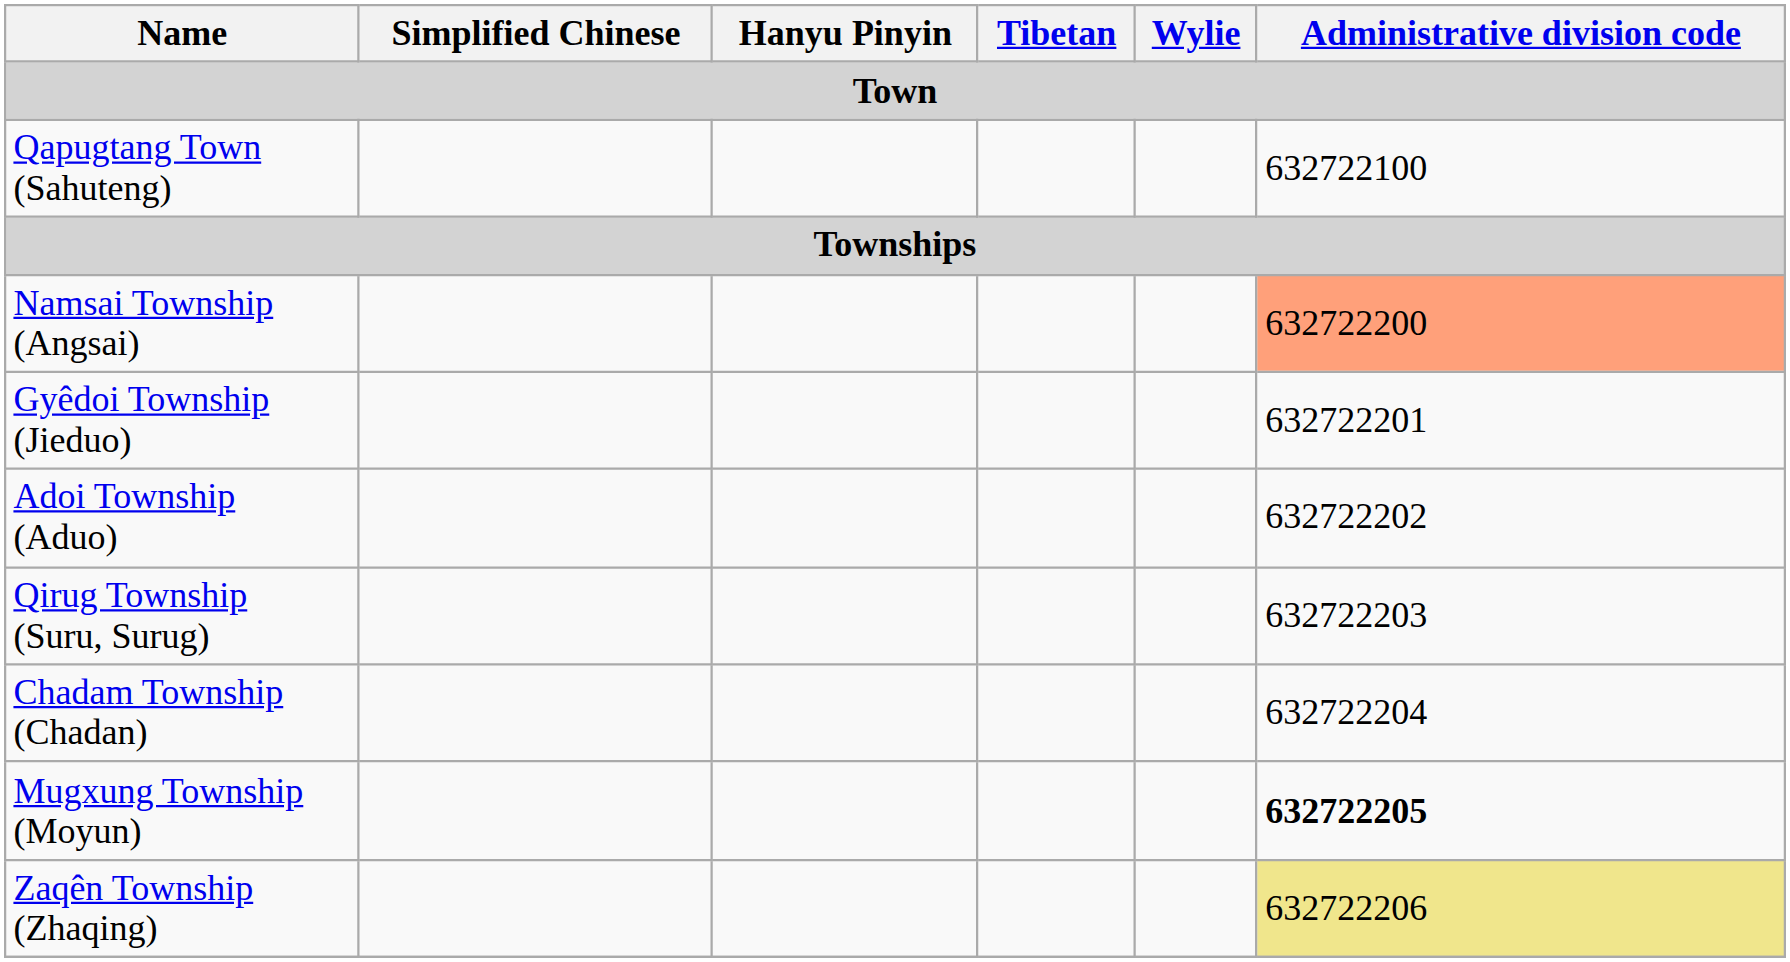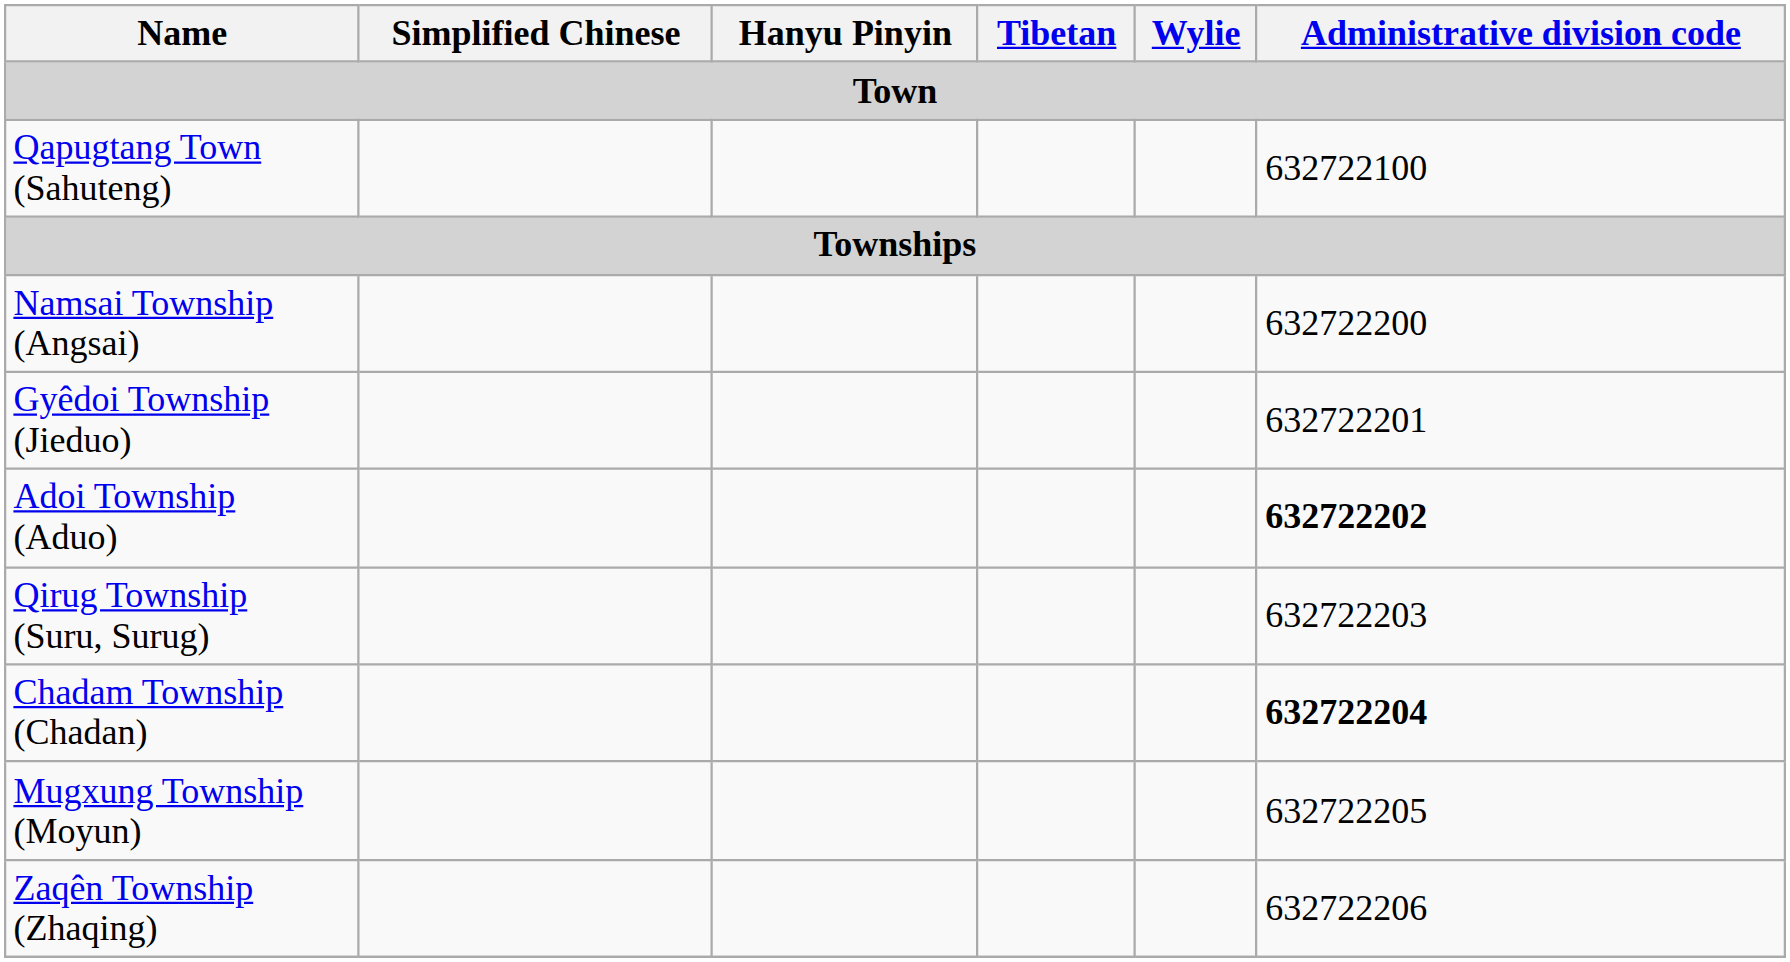(1346, 322) lightsalmon background -> (1346, 322) no background
(1346, 517) normal -> (1346, 517) bold
(1346, 712) normal -> (1346, 712) bold
(1346, 810) bold -> (1346, 810) normal
(1346, 907) khaki background -> (1346, 907) no background
